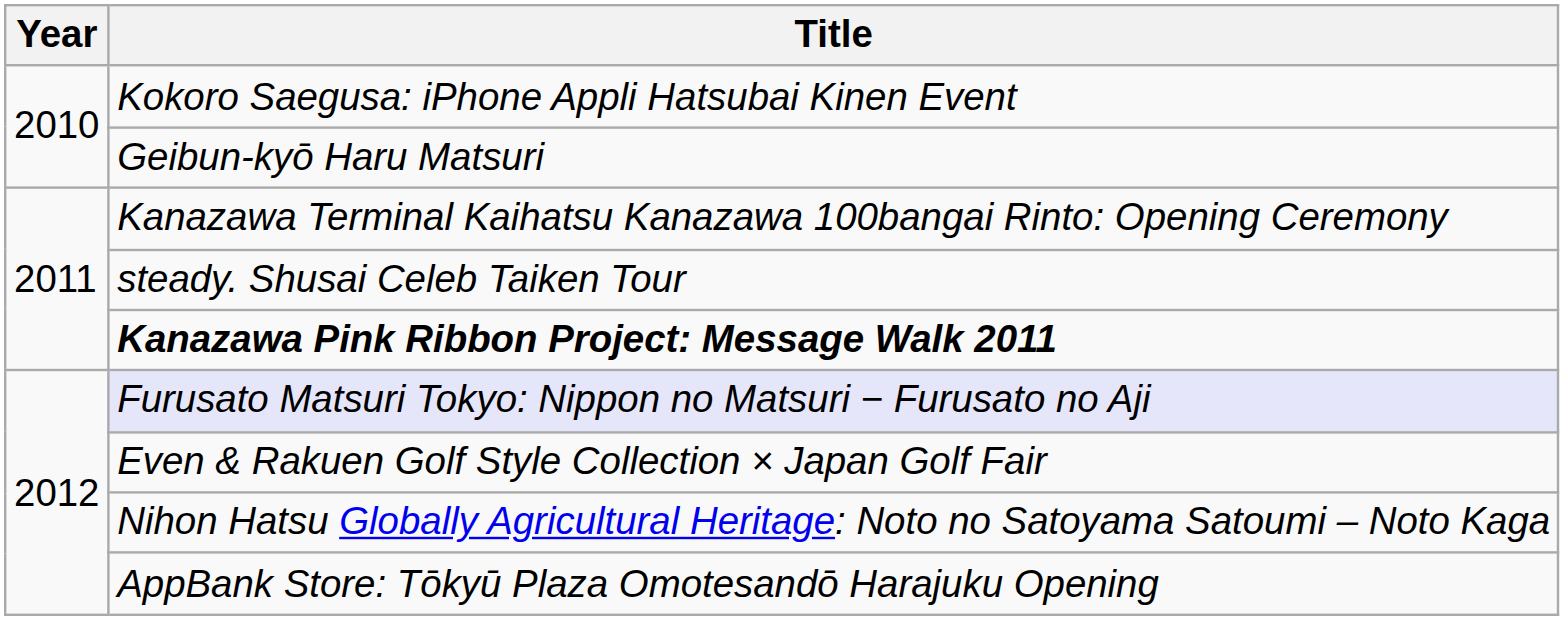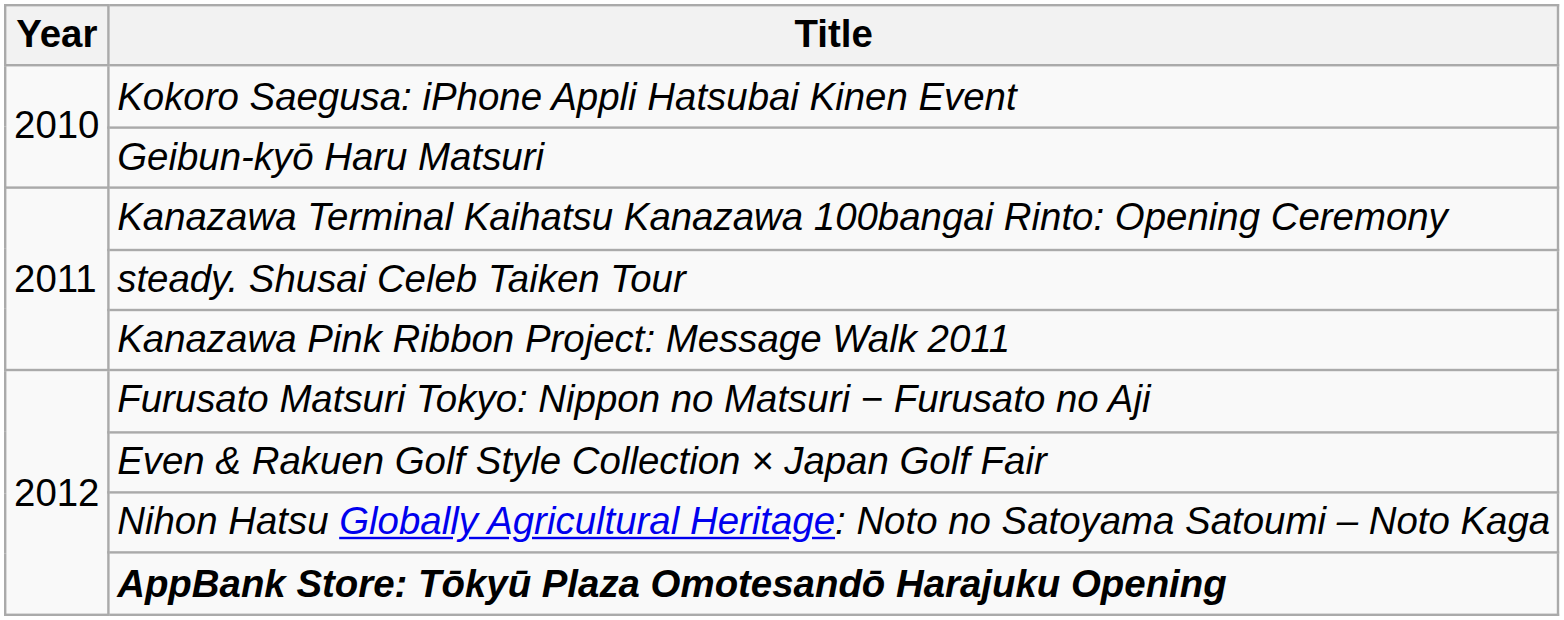(587, 339) bold -> (564, 339) normal
(634, 400) lavender background -> (634, 400) no background
(638, 583) normal -> (672, 583) bold
